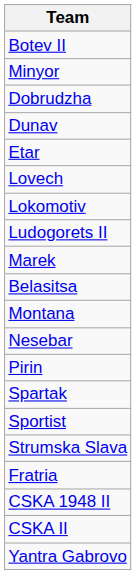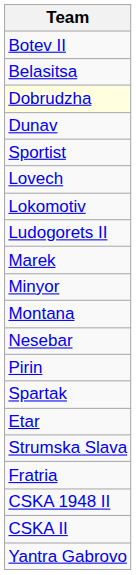(34, 71) Minyor -> (43, 71) Belasitsa
(50, 98) no background -> (50, 98) lightyellow background
(24, 152) Etar -> (37, 152) Sportist
(43, 286) Belasitsa -> (34, 286) Minyor
(37, 421) Sportist -> (24, 421) Etar
